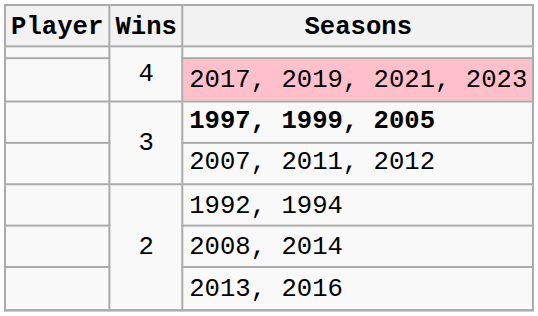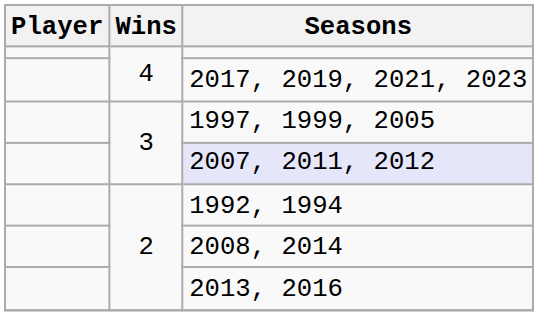(358, 80) pink background -> (358, 80) no background
(312, 122) bold -> (312, 122) normal
(312, 163) no background -> (312, 163) lavender background
